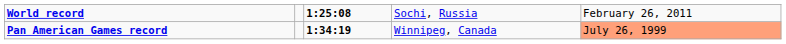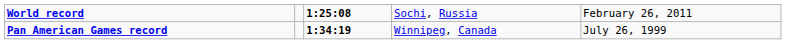(625, 30) lightsalmon background -> (625, 30) no background
